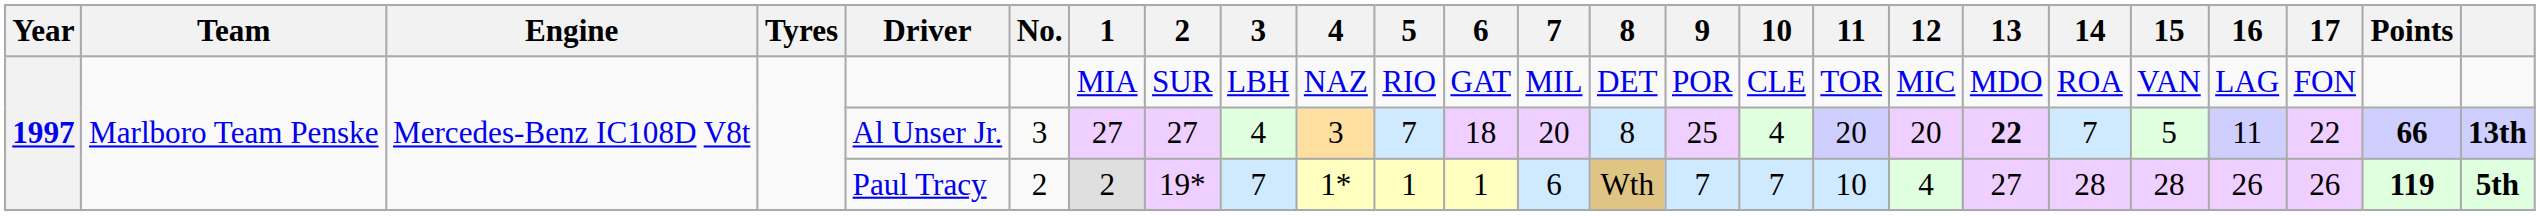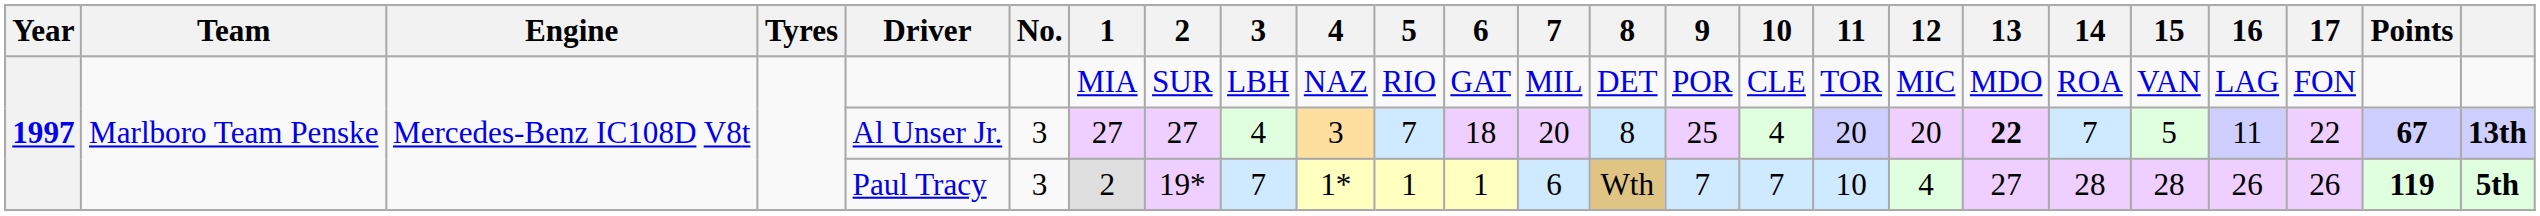(2412, 133) 66 -> (2412, 133) 67
(1040, 184) 2 -> (1040, 184) 3
